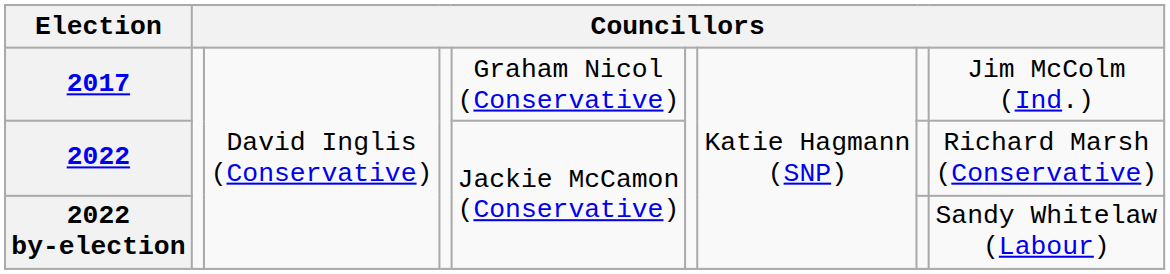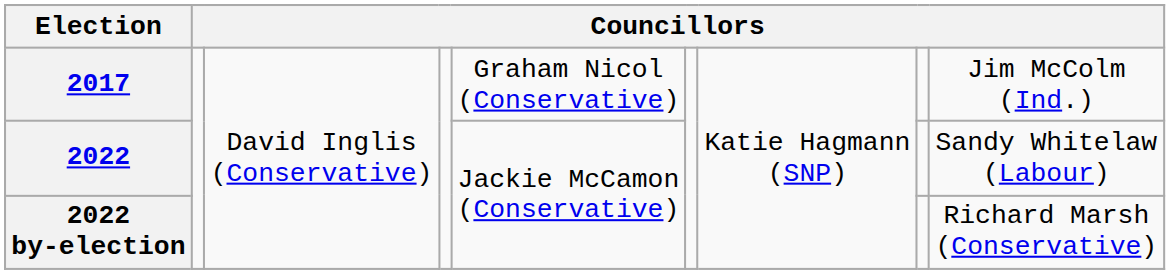(1046, 158) Richard Marsh (Conservative) -> (1046, 158) Sandy Whitelaw (Labour)
(1046, 232) Sandy Whitelaw (Labour) -> (1046, 232) Richard Marsh (Conservative)
